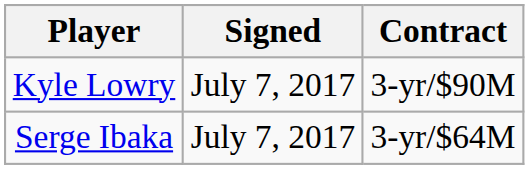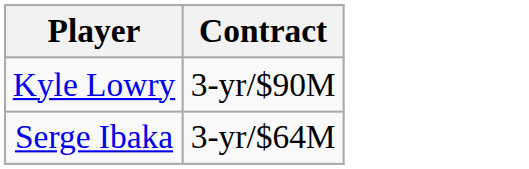- column: (273, 31)
